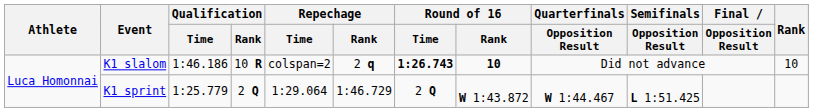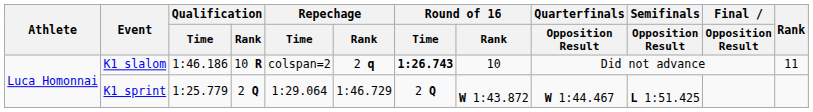(494, 64) bold -> (494, 64) normal
(791, 64) 10 -> (791, 64) 11
